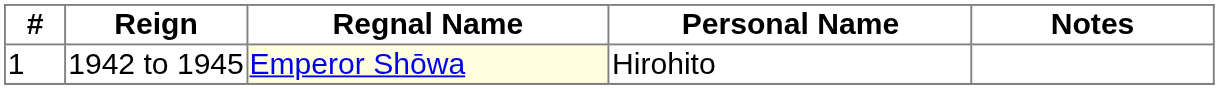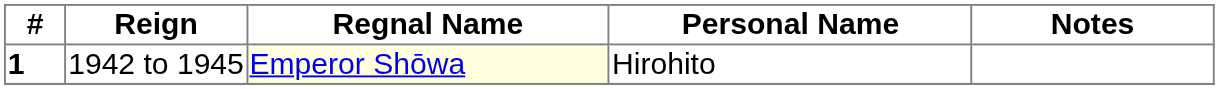(16, 63) normal -> (16, 63) bold
